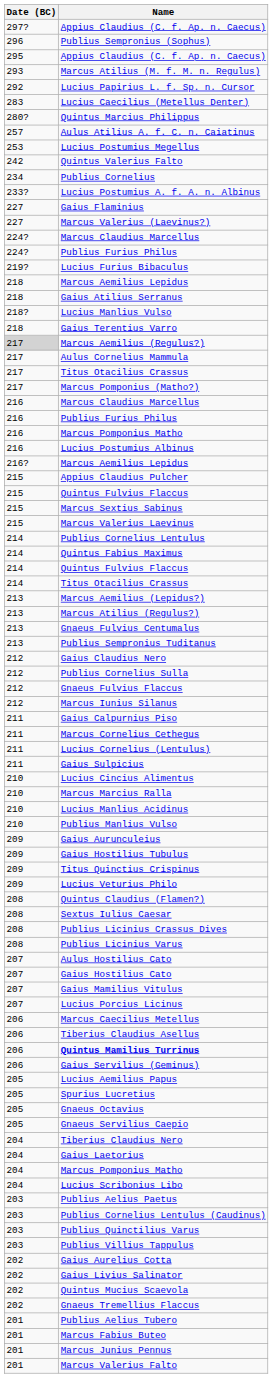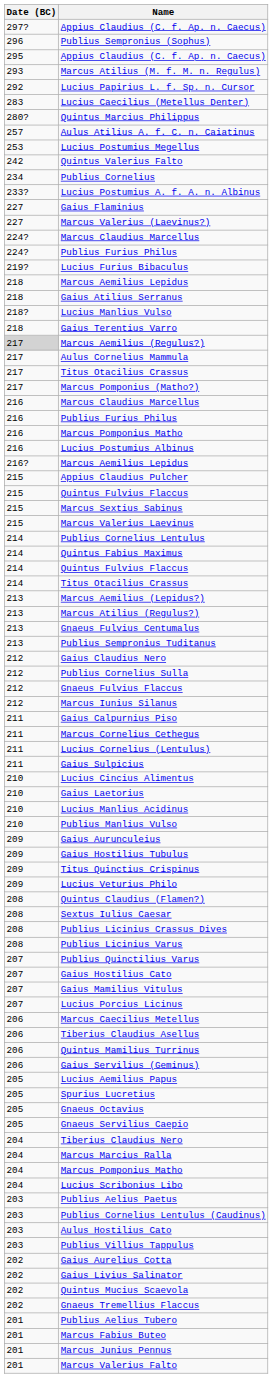(116, 794) Marcus Marcius Ralla -> (102, 794) Gaius Laetorius
(116, 960) Aulus Hostilius Cato -> (130, 960) Publius Quinctilius Varus
(130, 1050) bold -> (130, 1050) normal
(102, 1155) Gaius Laetorius -> (116, 1155) Marcus Marcius Ralla
(130, 1230) Publius Quinctilius Varus -> (116, 1230) Aulus Hostilius Cato
